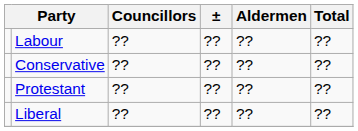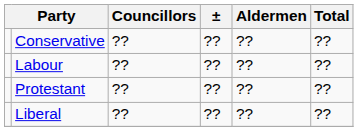rows swapped: (60, 65) <-> (39, 41)
